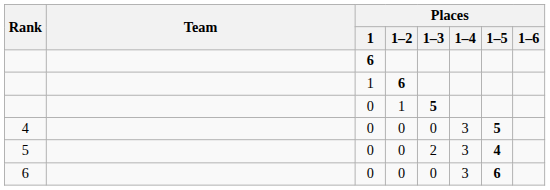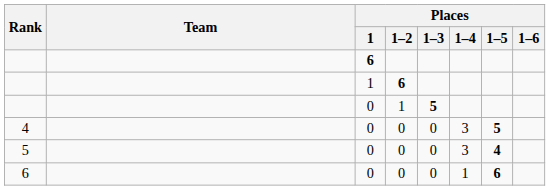(433, 151) 2 -> (433, 151) 0
(465, 173) 3 -> (465, 173) 1
